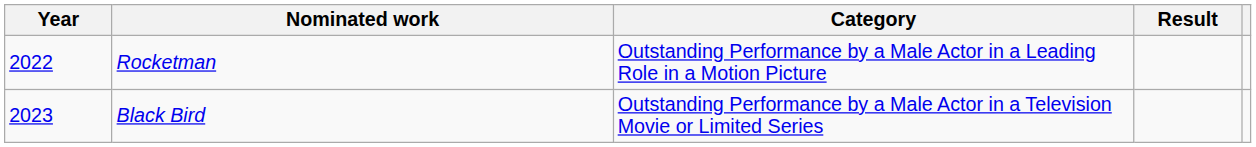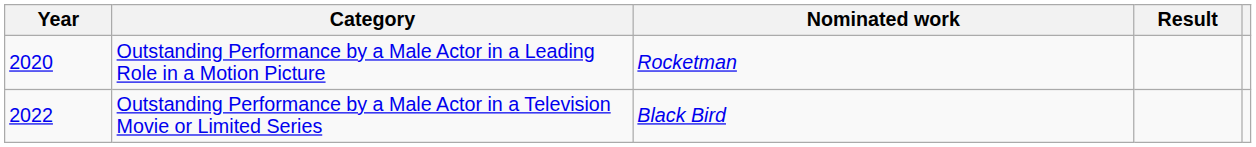columns swapped: (874, 20) <-> (363, 20)
(31, 62) 2022 -> (31, 62) 2020
(31, 115) 2023 -> (31, 115) 2022
